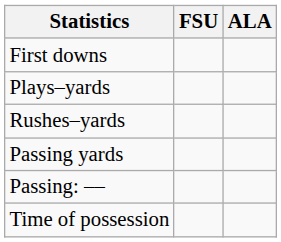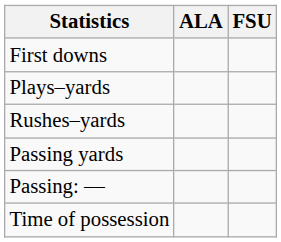columns swapped: (250, 21) <-> (199, 21)
